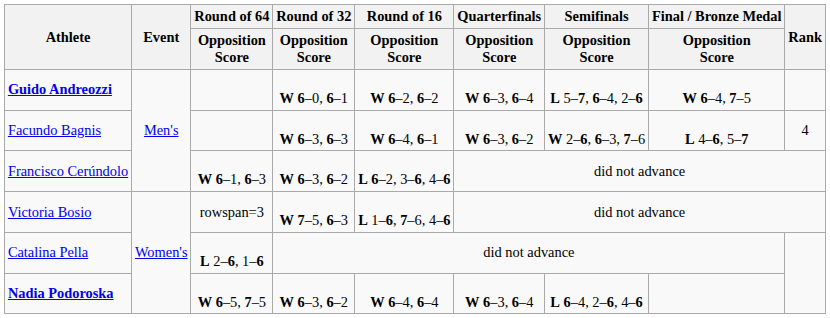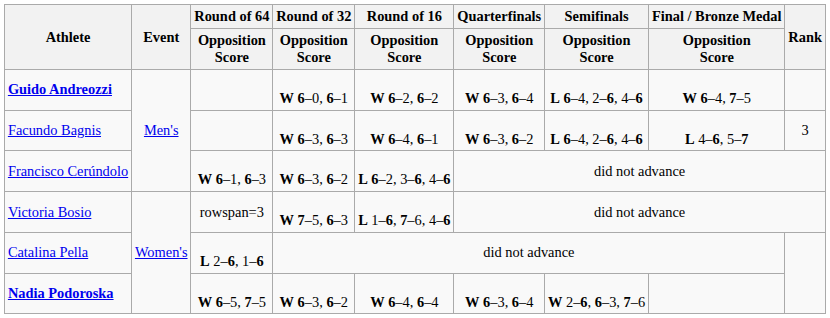(597, 98) L 5–7, 6–4, 2–6 -> (597, 98) L 6–4, 2–6, 4–6
(597, 139) W 2–6, 6–3, 7–6 -> (597, 139) L 6–4, 2–6, 4–6
(805, 130) 4 -> (805, 130) 3
(597, 302) L 6–4, 2–6, 4–6 -> (597, 302) W 2–6, 6–3, 7–6
